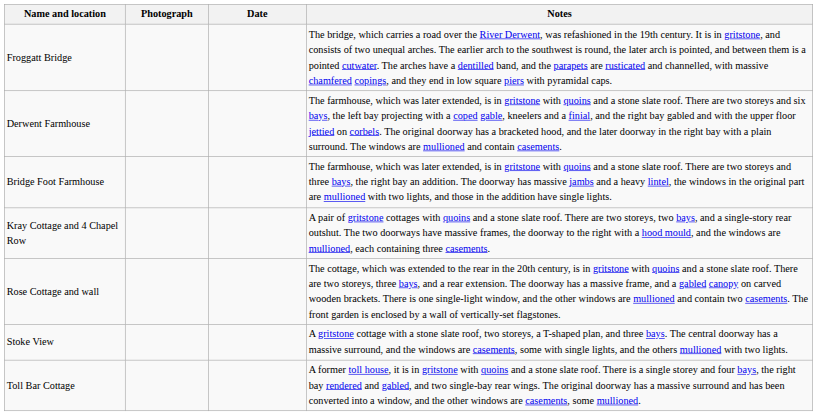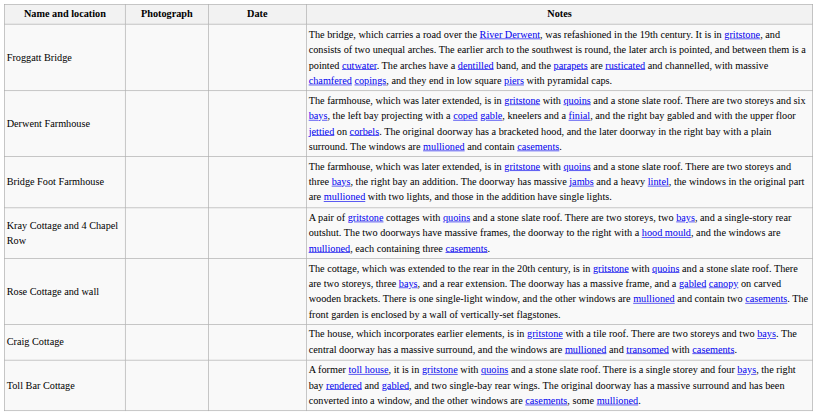- row: (30, 342)
+ row: (35, 342)
